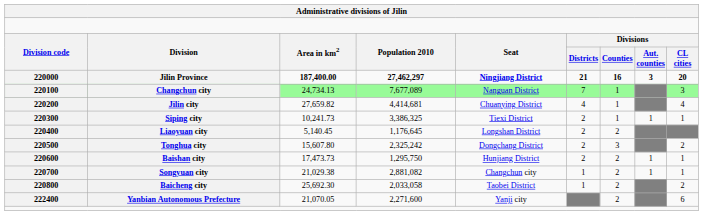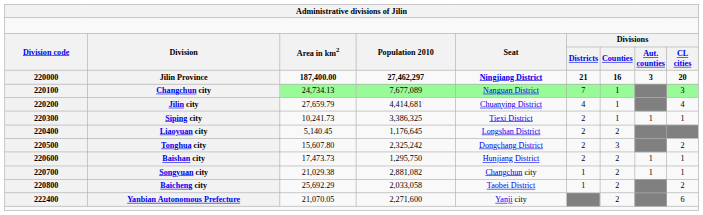(318, 104) 27,659.82 -> (318, 104) 27,659.79
(318, 186) 25,692.30 -> (318, 186) 25,692.29
